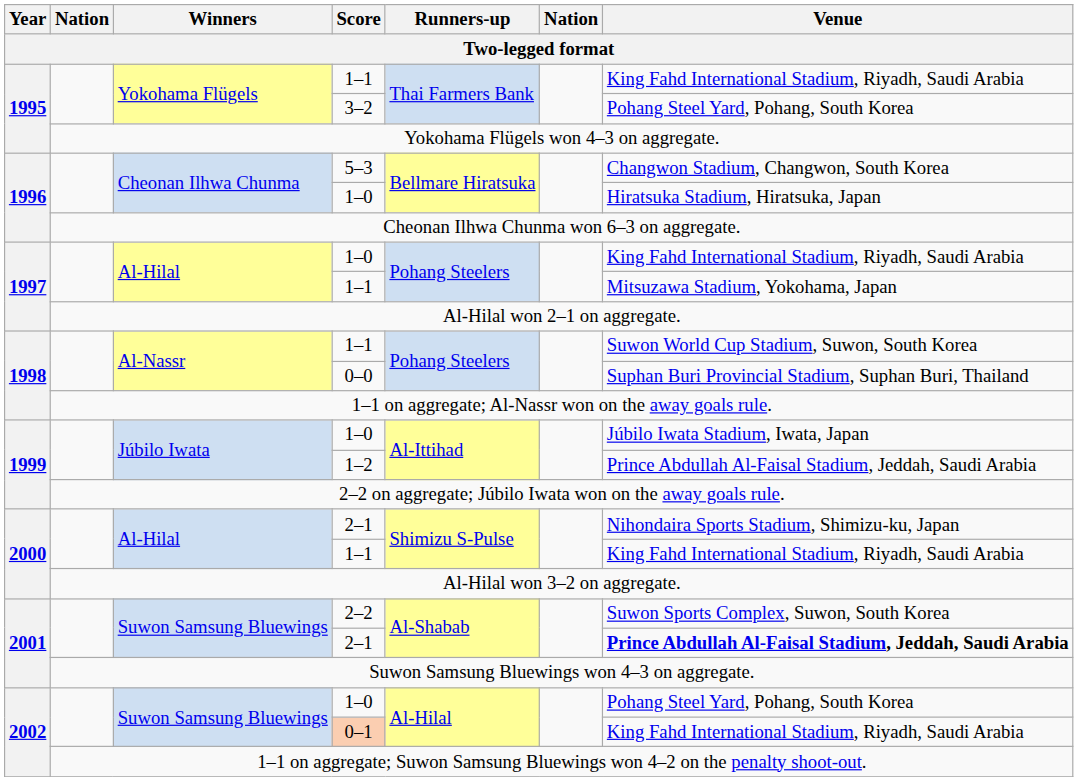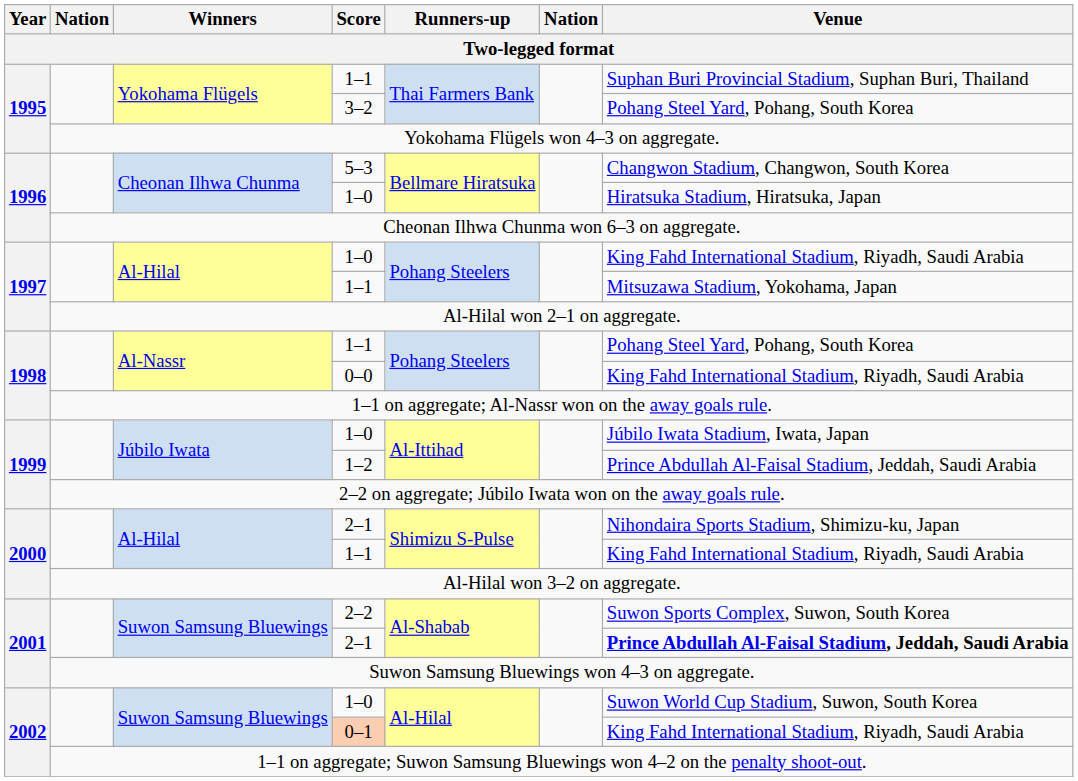(815, 78) King Fahd International Stadium, Riyadh, Saudi Arabia -> (818, 78) Suphan Buri Provincial Stadium, Suphan Buri, Thailand
(792, 345) Suwon World Cup Stadium, Suwon, South Korea -> (760, 345) Pohang Steel Yard, Pohang, South Korea
(818, 375) Suphan Buri Provincial Stadium, Suphan Buri, Thailand -> (815, 375) King Fahd International Stadium, Riyadh, Saudi Arabia
(760, 702) Pohang Steel Yard, Pohang, South Korea -> (792, 702) Suwon World Cup Stadium, Suwon, South Korea
